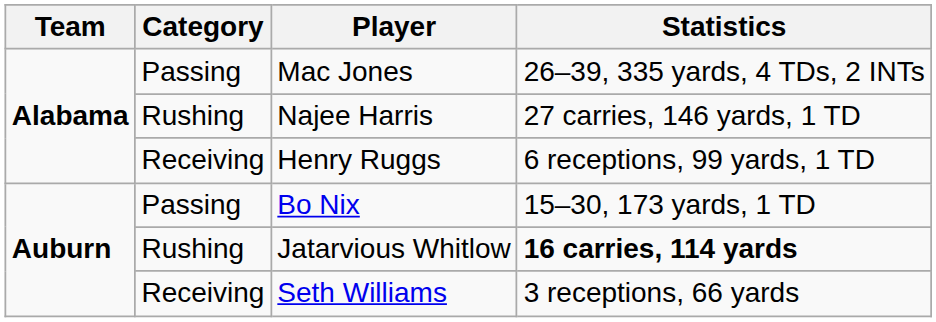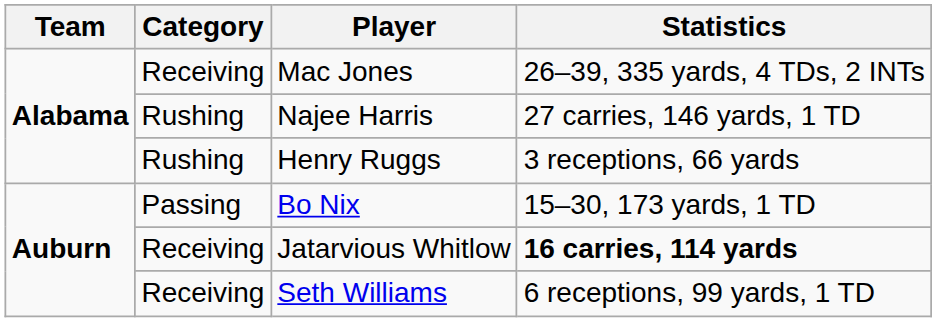(191, 71) Passing -> (203, 71) Receiving
(203, 159) Receiving -> (193, 159) Rushing
(699, 159) 6 receptions, 99 yards, 1 TD -> (661, 159) 3 receptions, 66 yards
(193, 248) Rushing -> (203, 248) Receiving
(661, 293) 3 receptions, 66 yards -> (699, 293) 6 receptions, 99 yards, 1 TD
